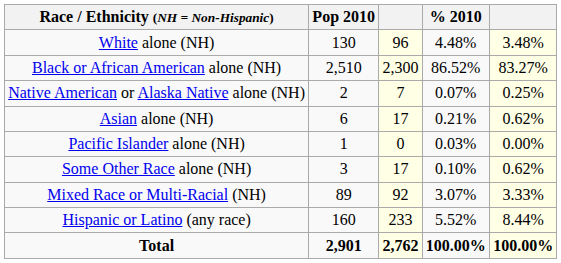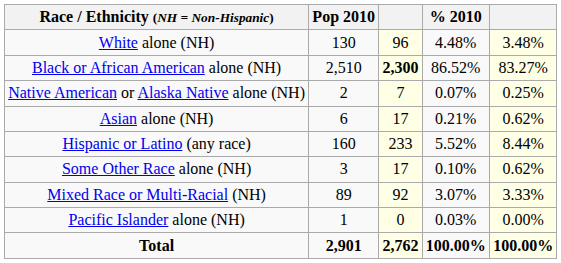(400, 67) normal -> (400, 67) bold
rows swapped: (157, 144) <-> (157, 220)
